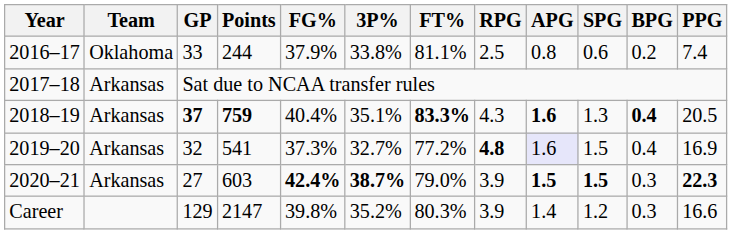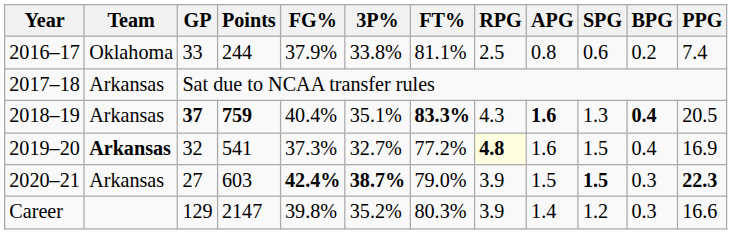(127, 148) normal -> (130, 148) bold
(492, 148) no background -> (492, 148) lightyellow background
(544, 148) lavender background -> (544, 148) no background
(544, 180) bold -> (544, 180) normal
